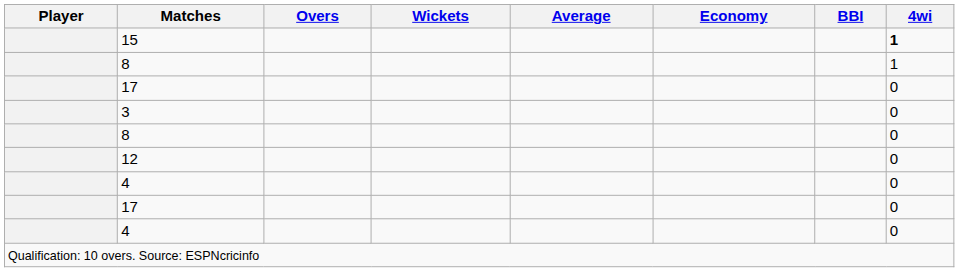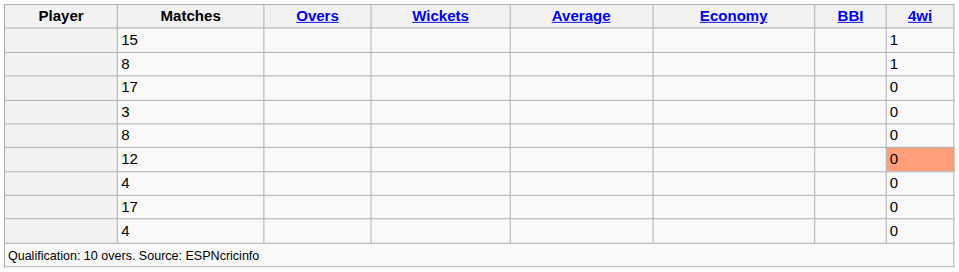(894, 40) bold -> (894, 40) normal
(894, 159) no background -> (894, 159) lightsalmon background
